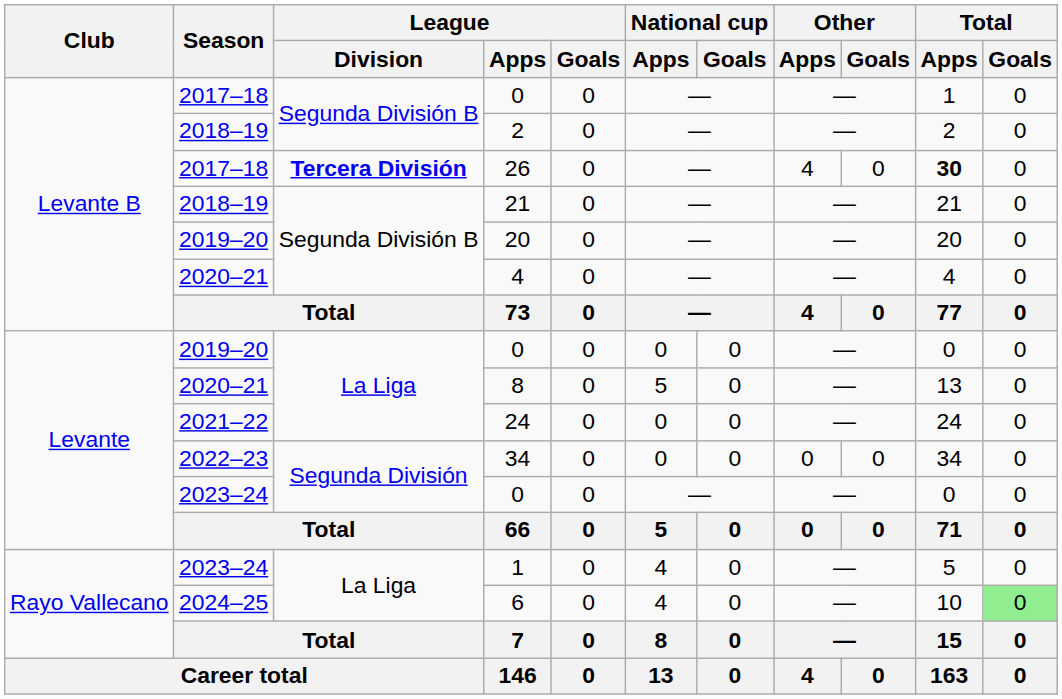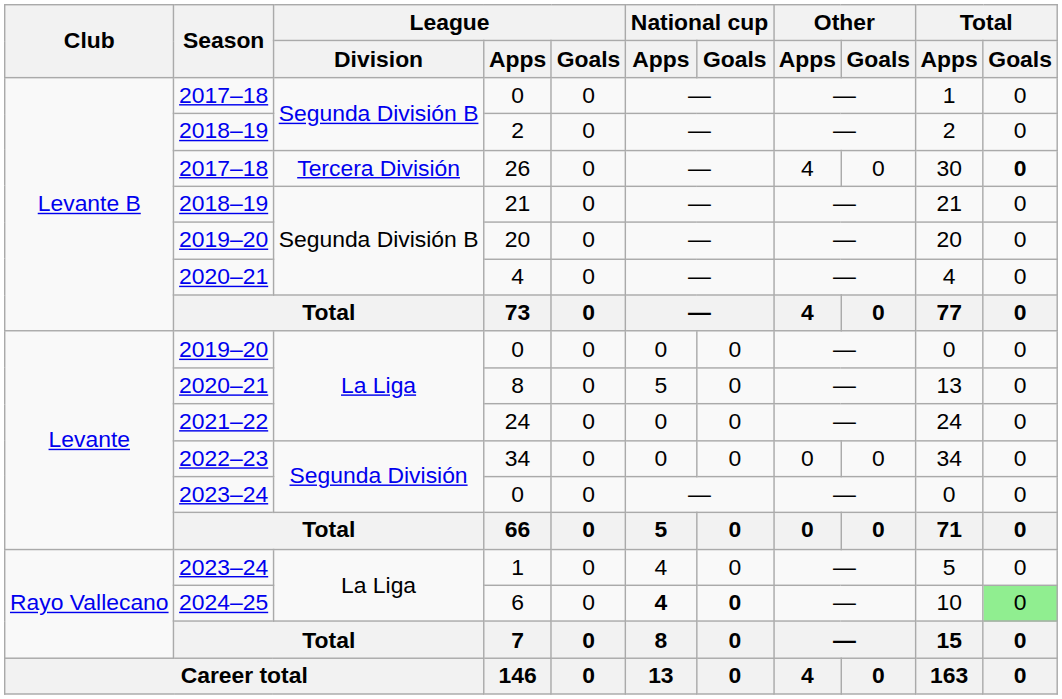(379, 167) bold -> (379, 167) normal
(949, 167) bold -> (949, 167) normal
(1020, 167) normal -> (1020, 167) bold
(661, 603) normal -> (661, 603) bold
(735, 603) normal -> (735, 603) bold
